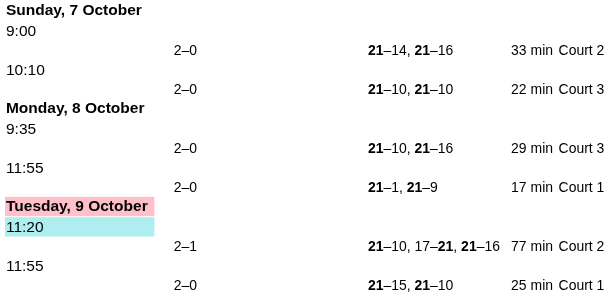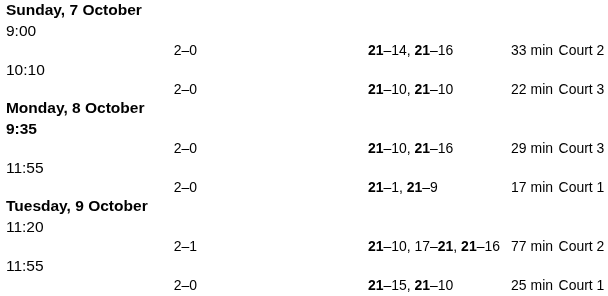(21, 128) normal -> (21, 128) bold
(77, 206) pink background -> (77, 206) no background
(25, 226) paleturquoise background -> (25, 226) no background
